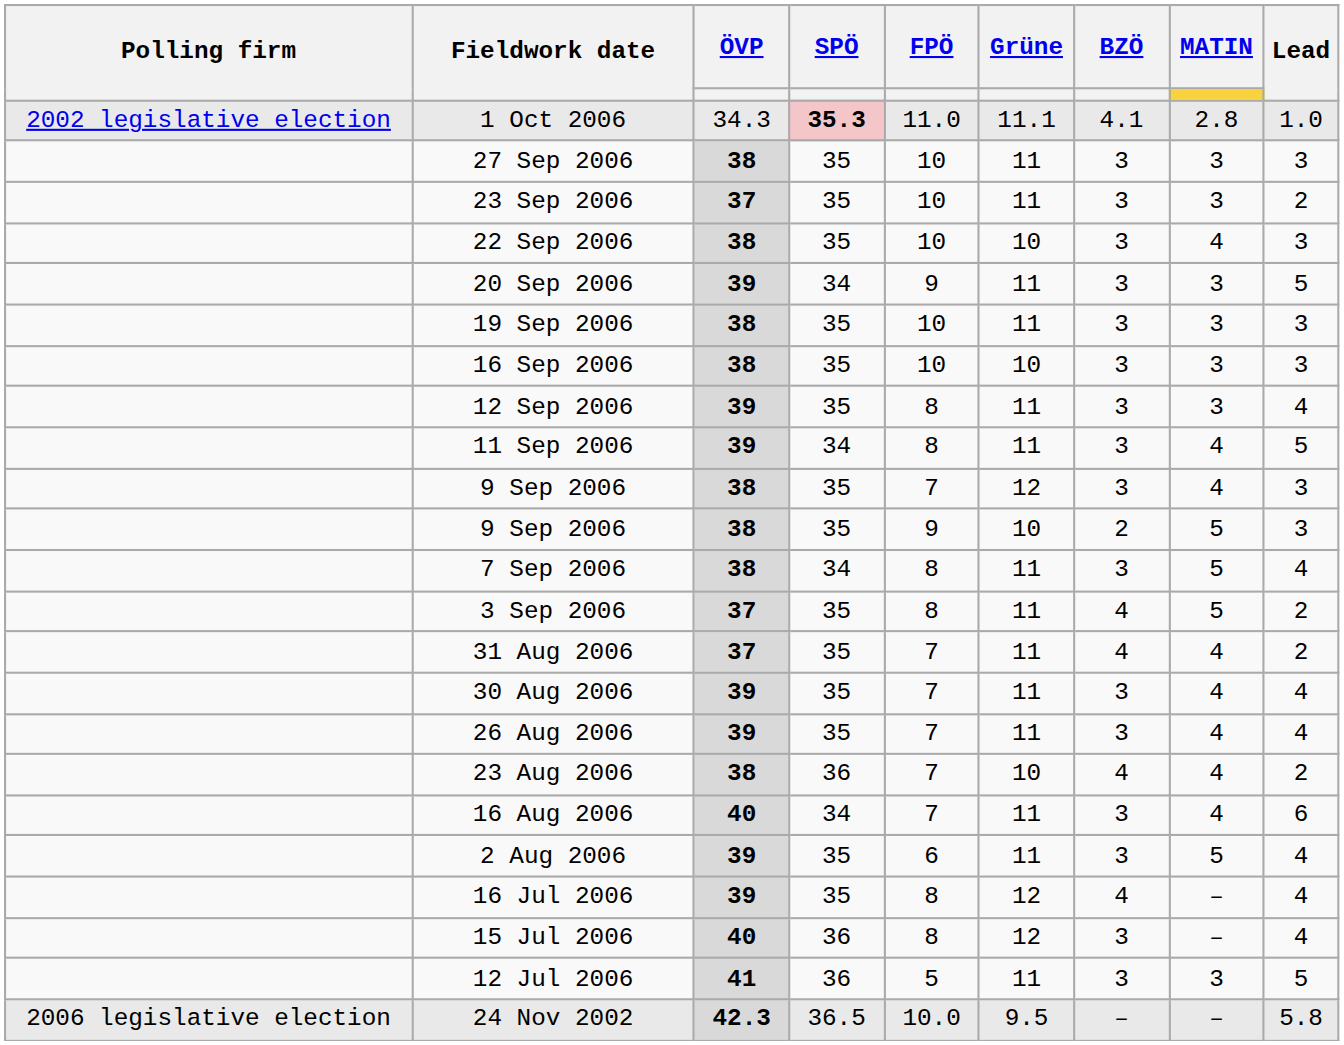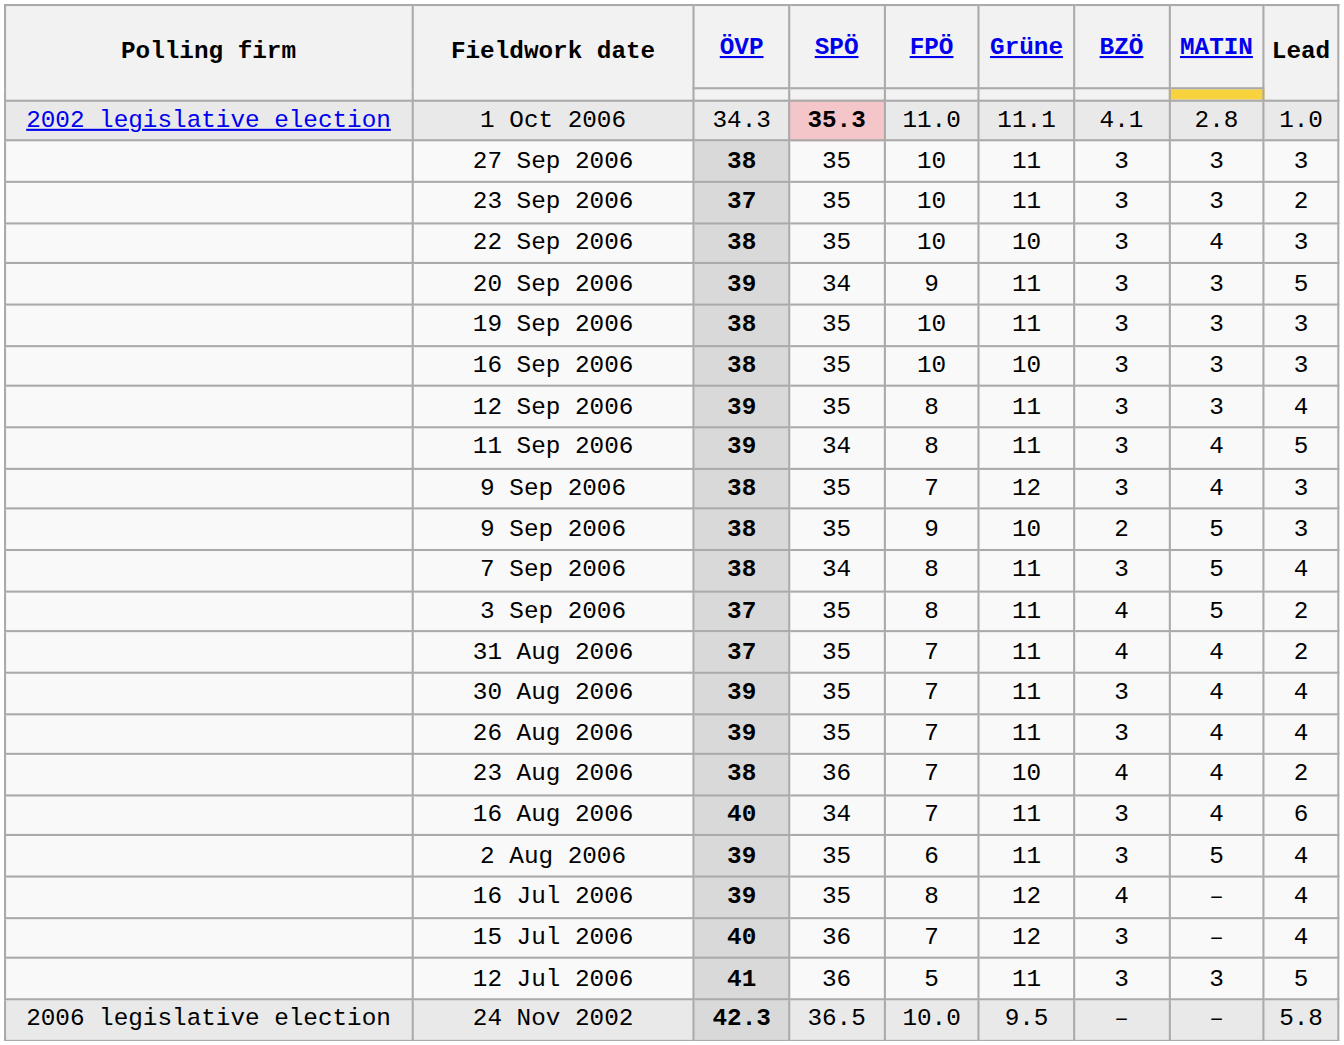(932, 938) 8 -> (932, 938) 7
